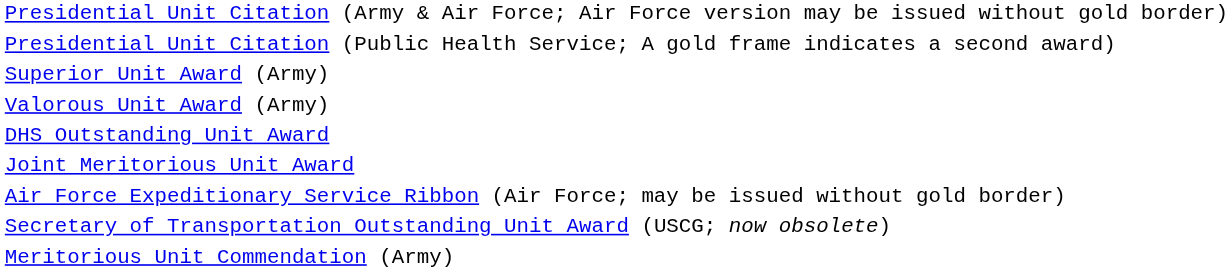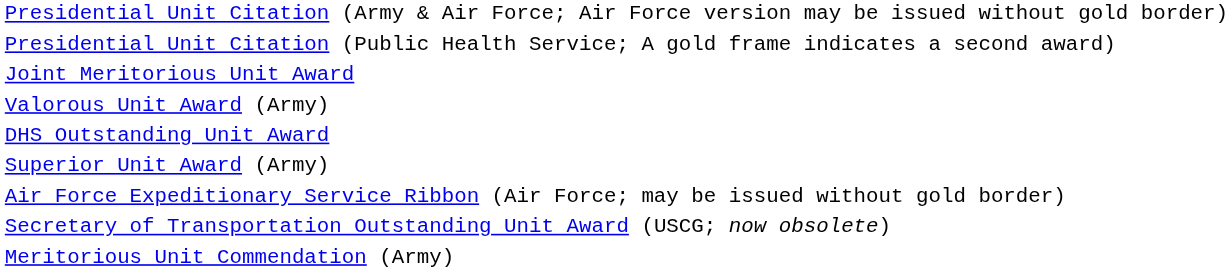(167, 75) Superior Unit Award (Army) -> (180, 75) Joint Meritorious Unit Award
(180, 166) Joint Meritorious Unit Award -> (167, 166) Superior Unit Award (Army)
